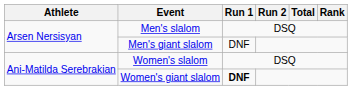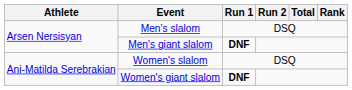(239, 45) normal -> (239, 45) bold
